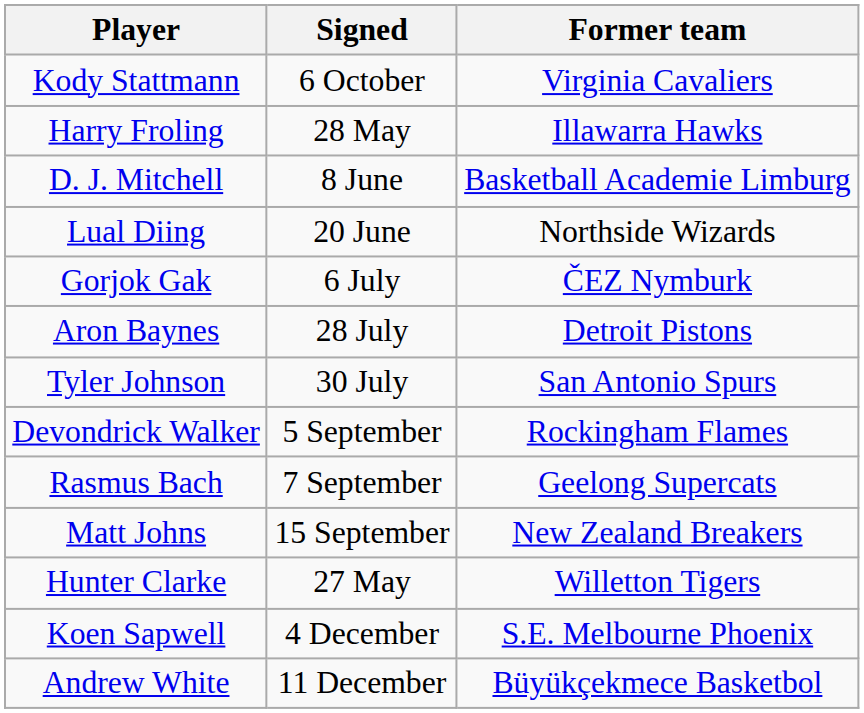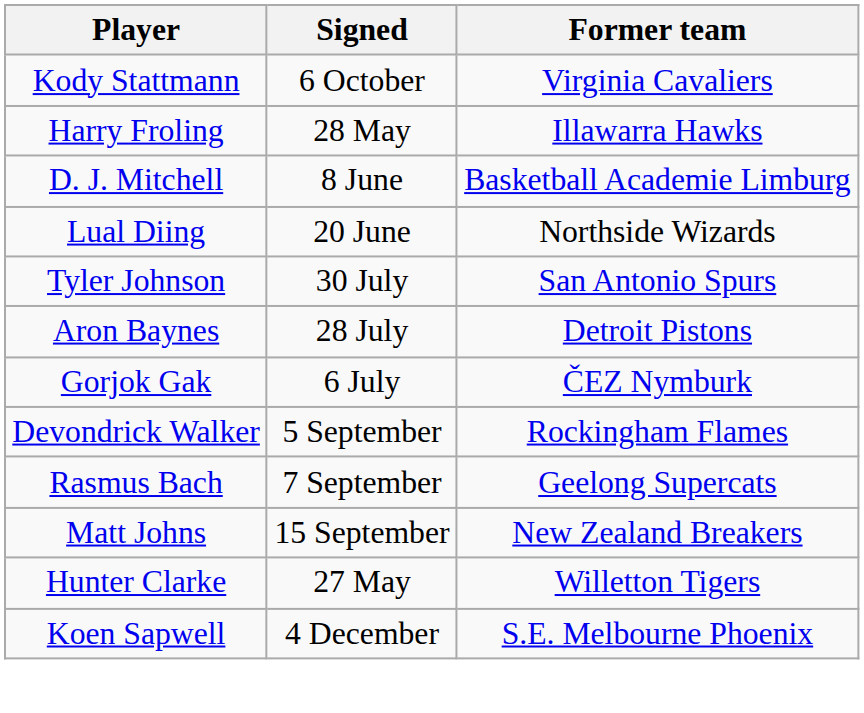rows swapped: (136, 280) <-> (136, 381)
- row: (136, 682)
